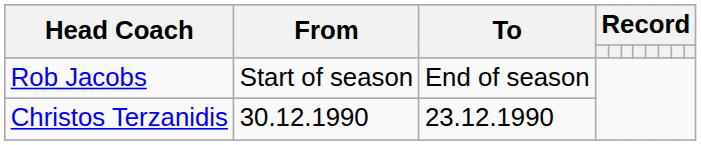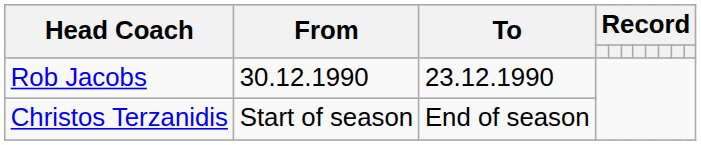(326, 77) Start of season -> (304, 77) 30.12.1990
(507, 77) End of season -> (489, 77) 23.12.1990
(304, 118) 30.12.1990 -> (326, 118) Start of season
(489, 118) 23.12.1990 -> (507, 118) End of season
